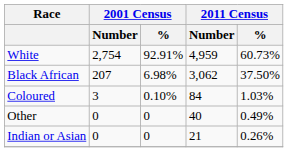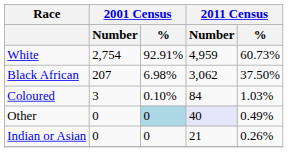(147, 116) no background -> (147, 116) lightblue background
(195, 116) no background -> (195, 116) lavender background
